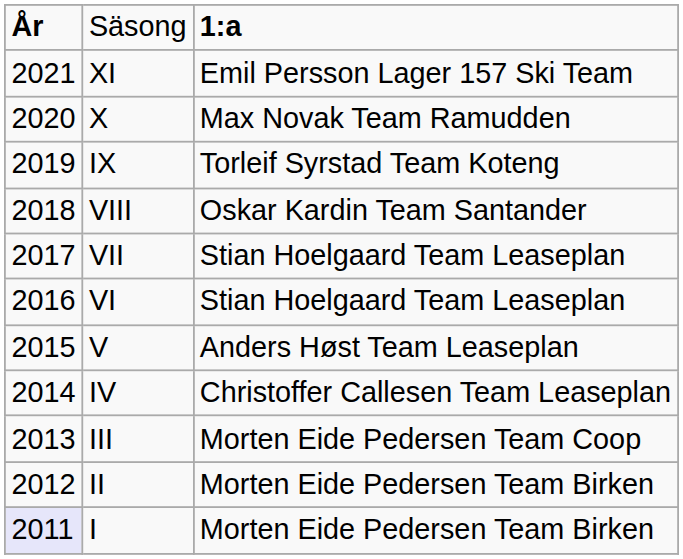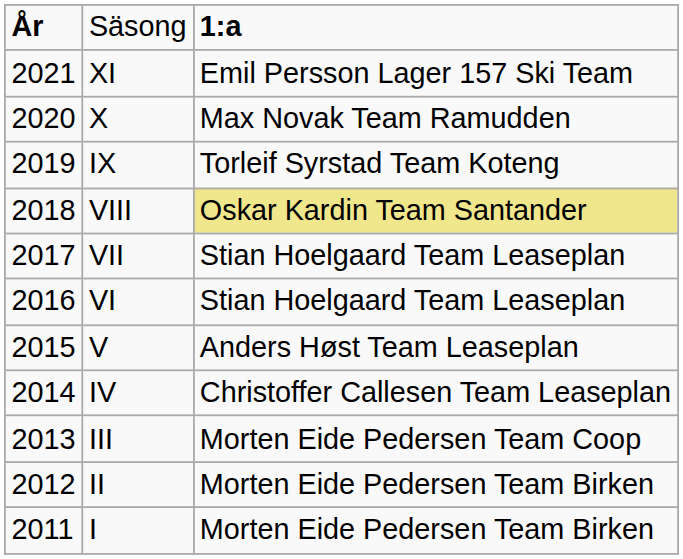(393, 210) no background -> (393, 210) khaki background
(43, 529) lavender background -> (43, 529) no background
